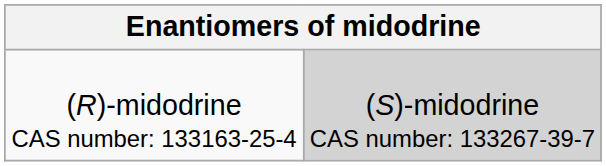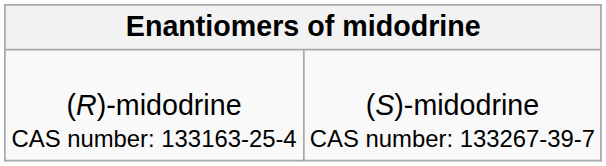(452, 120) lightgrey background -> (452, 120) no background
